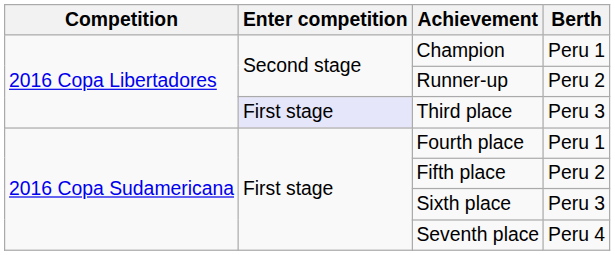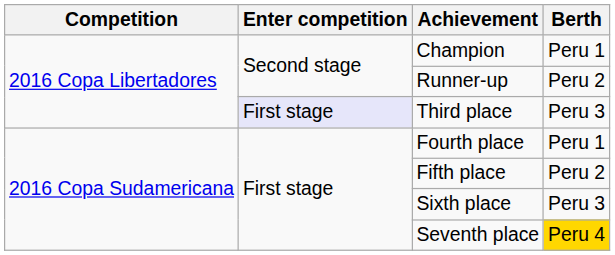(577, 234) no background -> (577, 234) gold background
